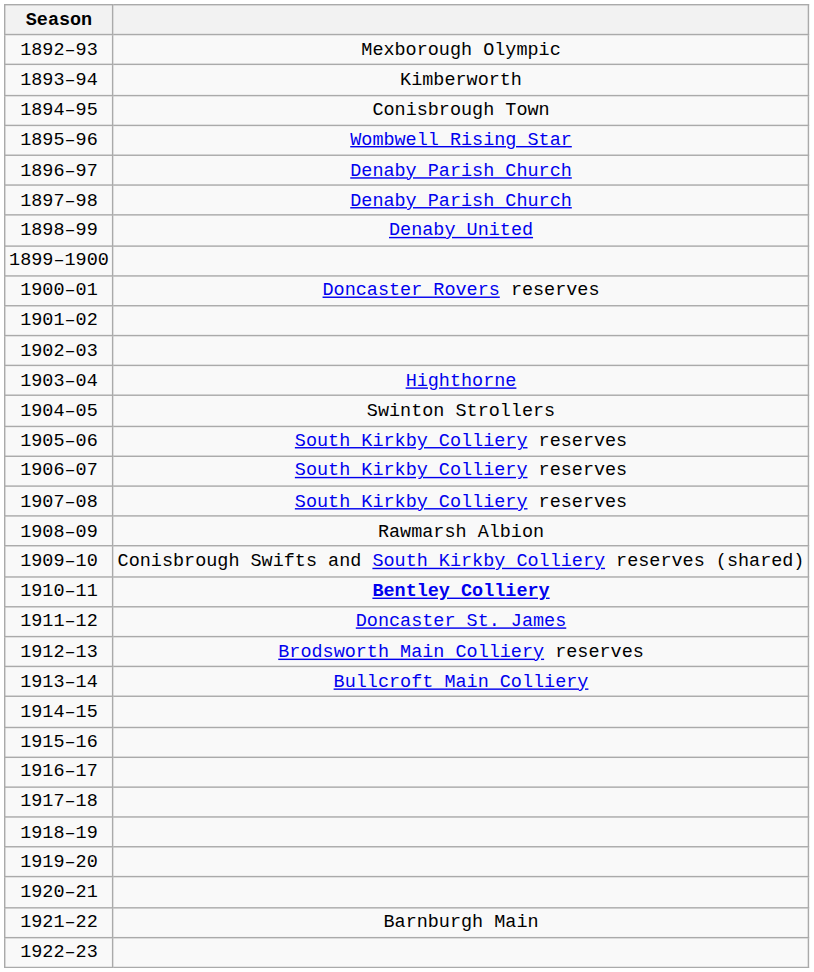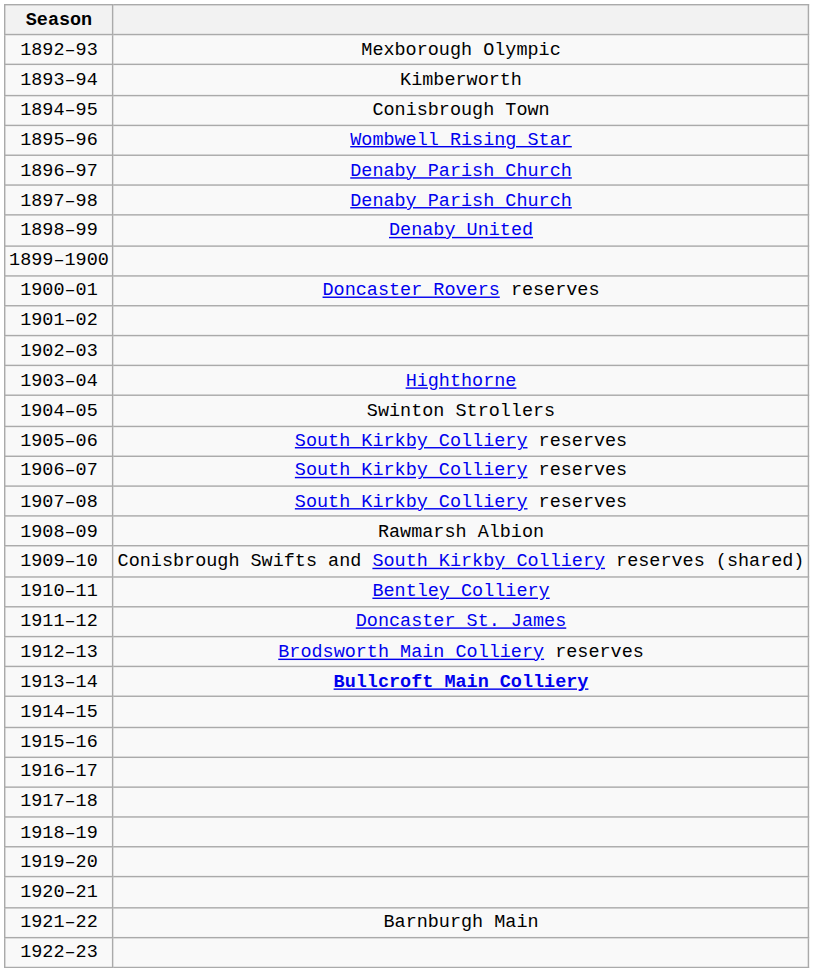(461, 591) bold -> (461, 591) normal
(461, 682) normal -> (461, 682) bold
